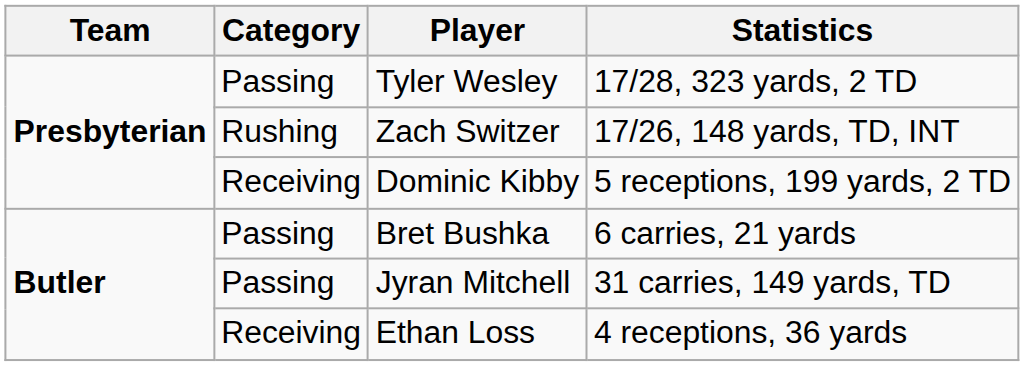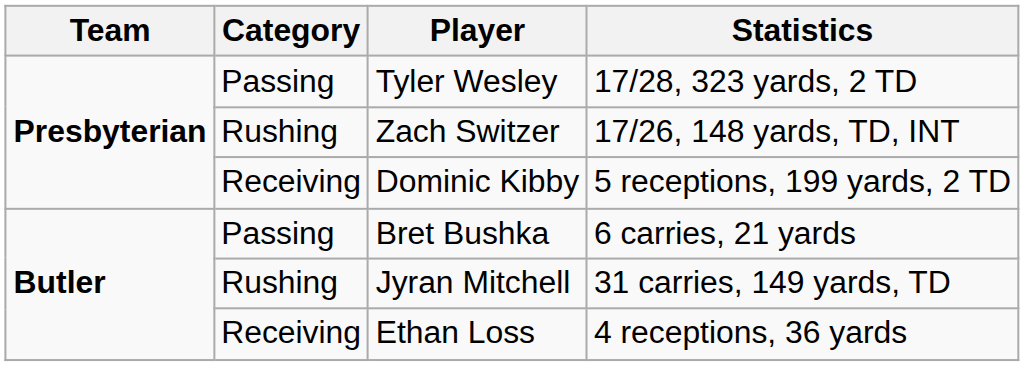(278, 283) Passing -> (280, 283) Rushing
